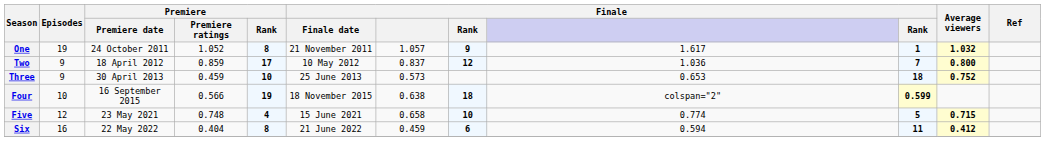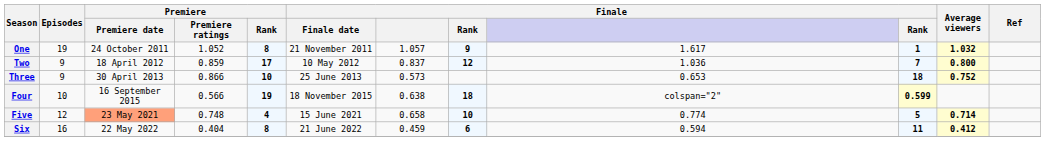(211, 77) 0.459 -> (211, 77) 0.866
(130, 115) no background -> (130, 115) lightsalmon background
(963, 115) 0.715 -> (963, 115) 0.714
